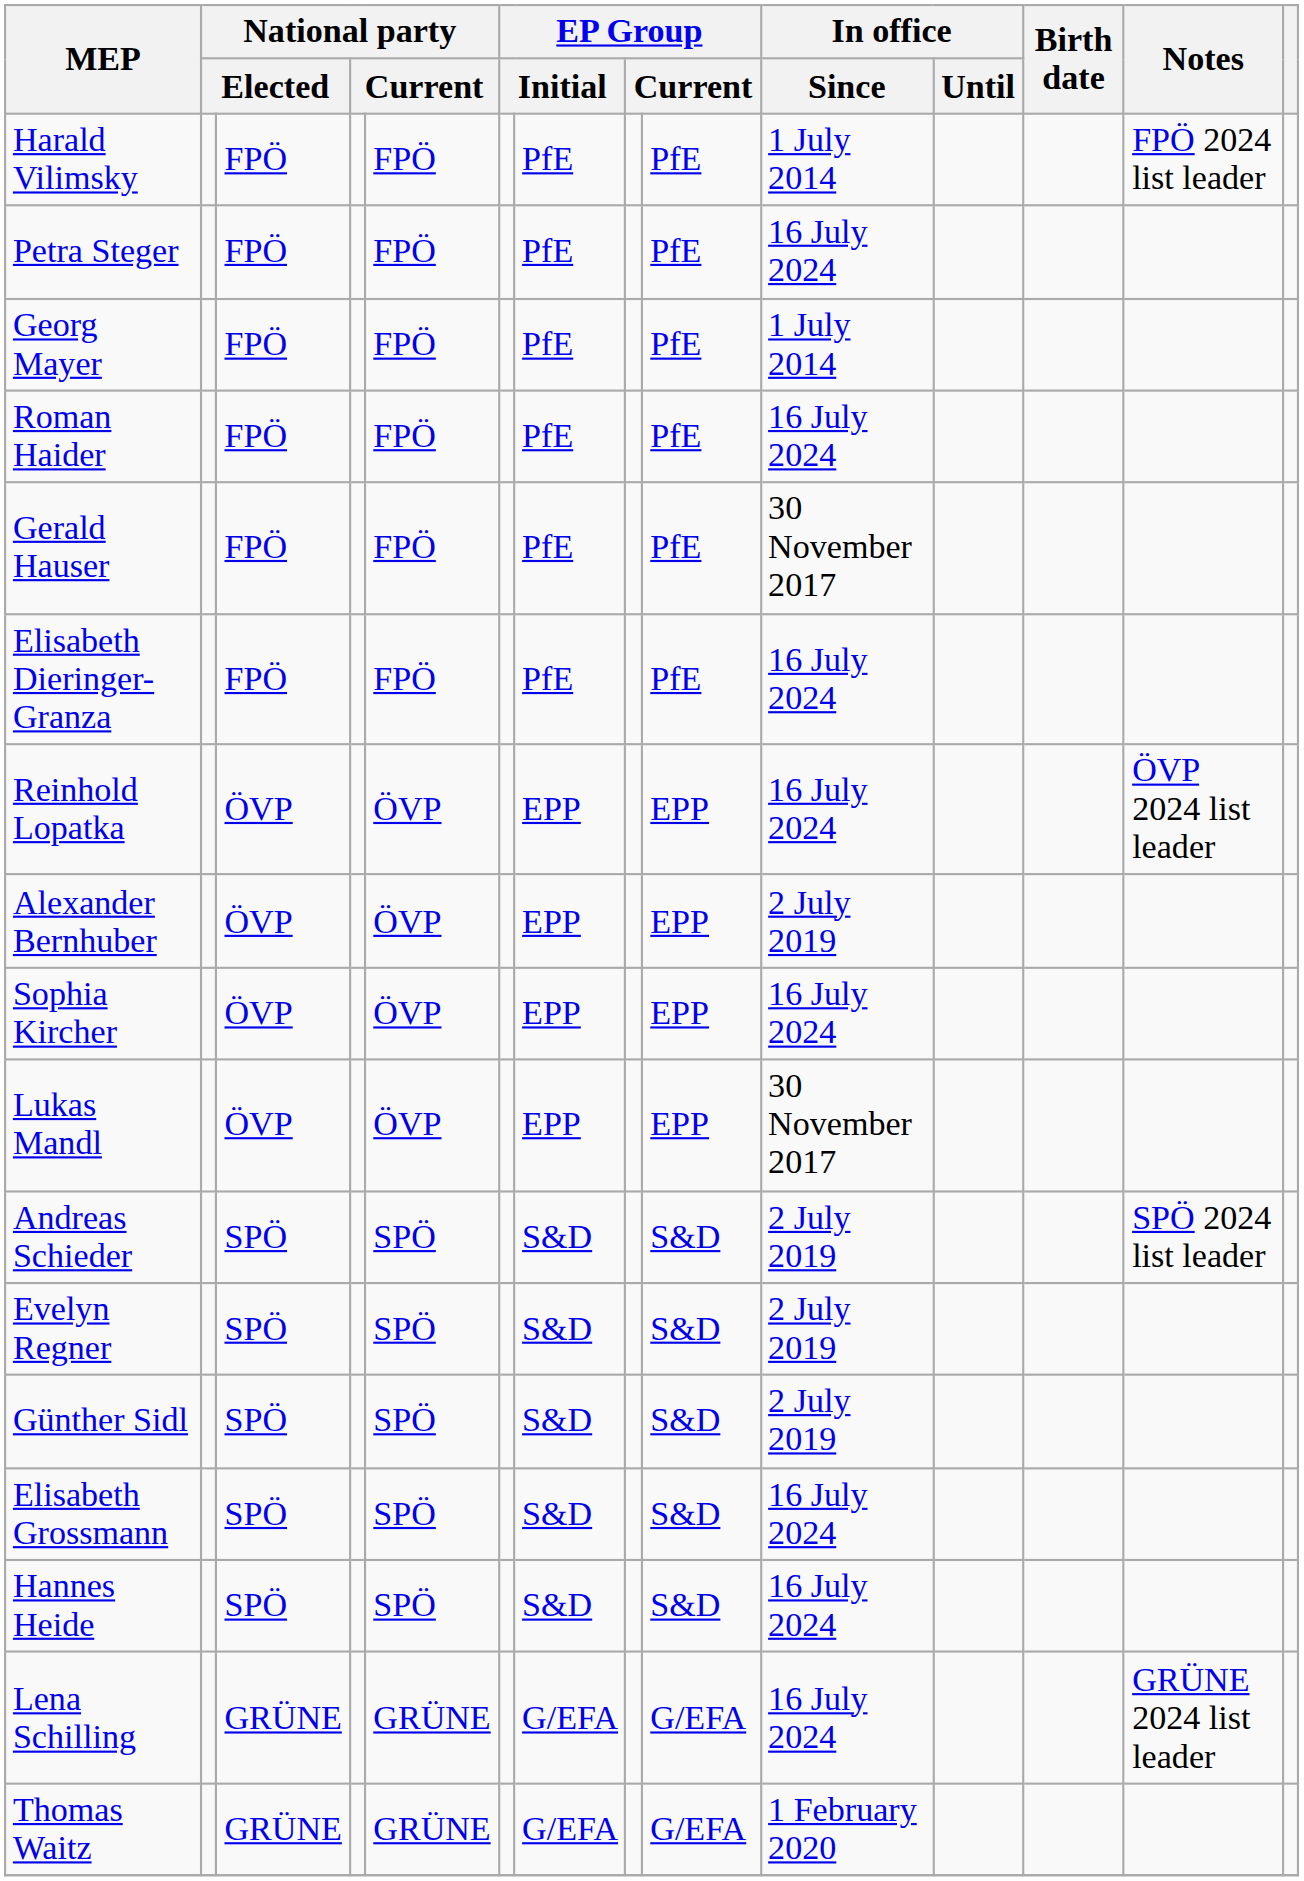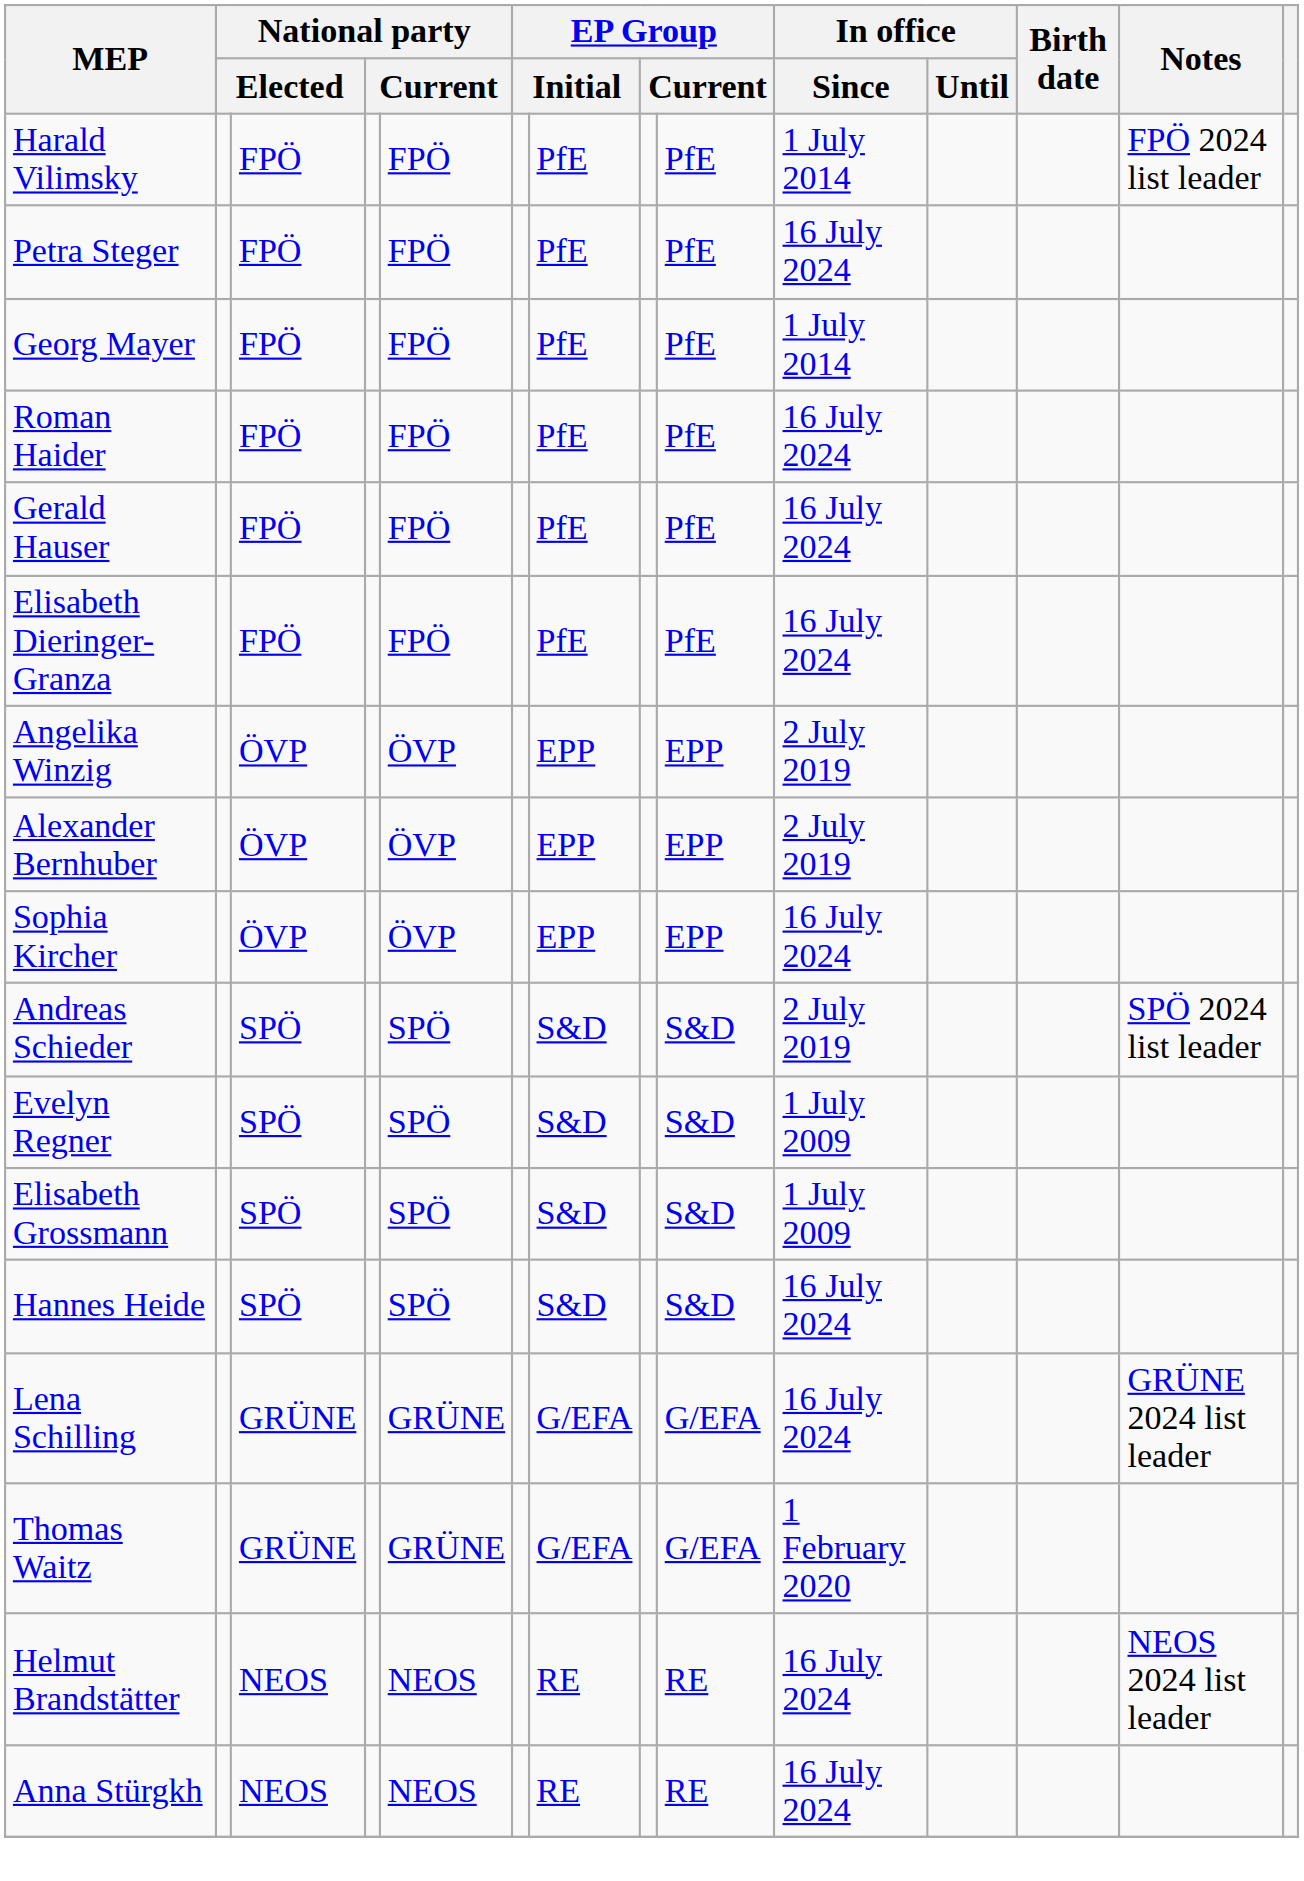(840, 547) 30 November 2017 -> (832, 528) 16 July 2024
- row: (75, 808)
+ row: (75, 751)
- row: (57, 1124)
(809, 1328) 2 July 2019 -> (824, 1121) 1 July 2009
- row: (100, 1420)
(818, 1513) 16 July 2024 -> (824, 1213) 1 July 2009
+ row: (96, 1678)
+ row: (108, 1790)
